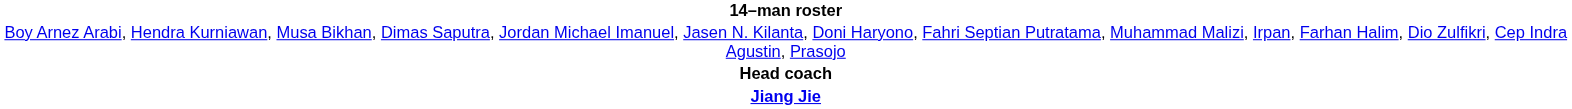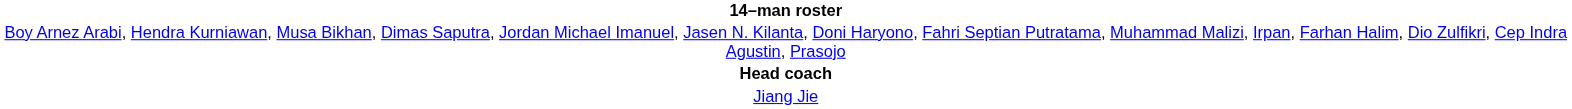(786, 96) bold -> (786, 96) normal
